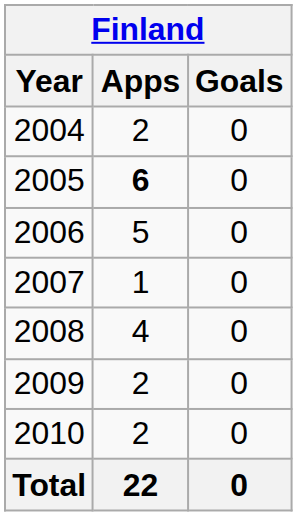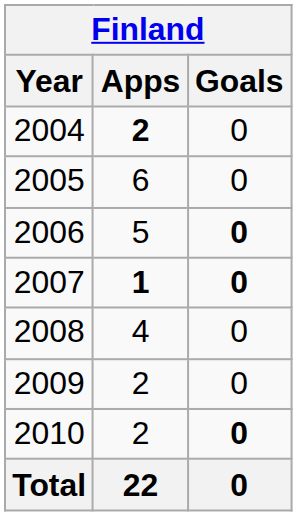(141, 130) normal -> (141, 130) bold
(141, 181) bold -> (141, 181) normal
(239, 231) normal -> (239, 231) bold
(141, 282) normal -> (141, 282) bold
(239, 282) normal -> (239, 282) bold
(239, 433) normal -> (239, 433) bold
